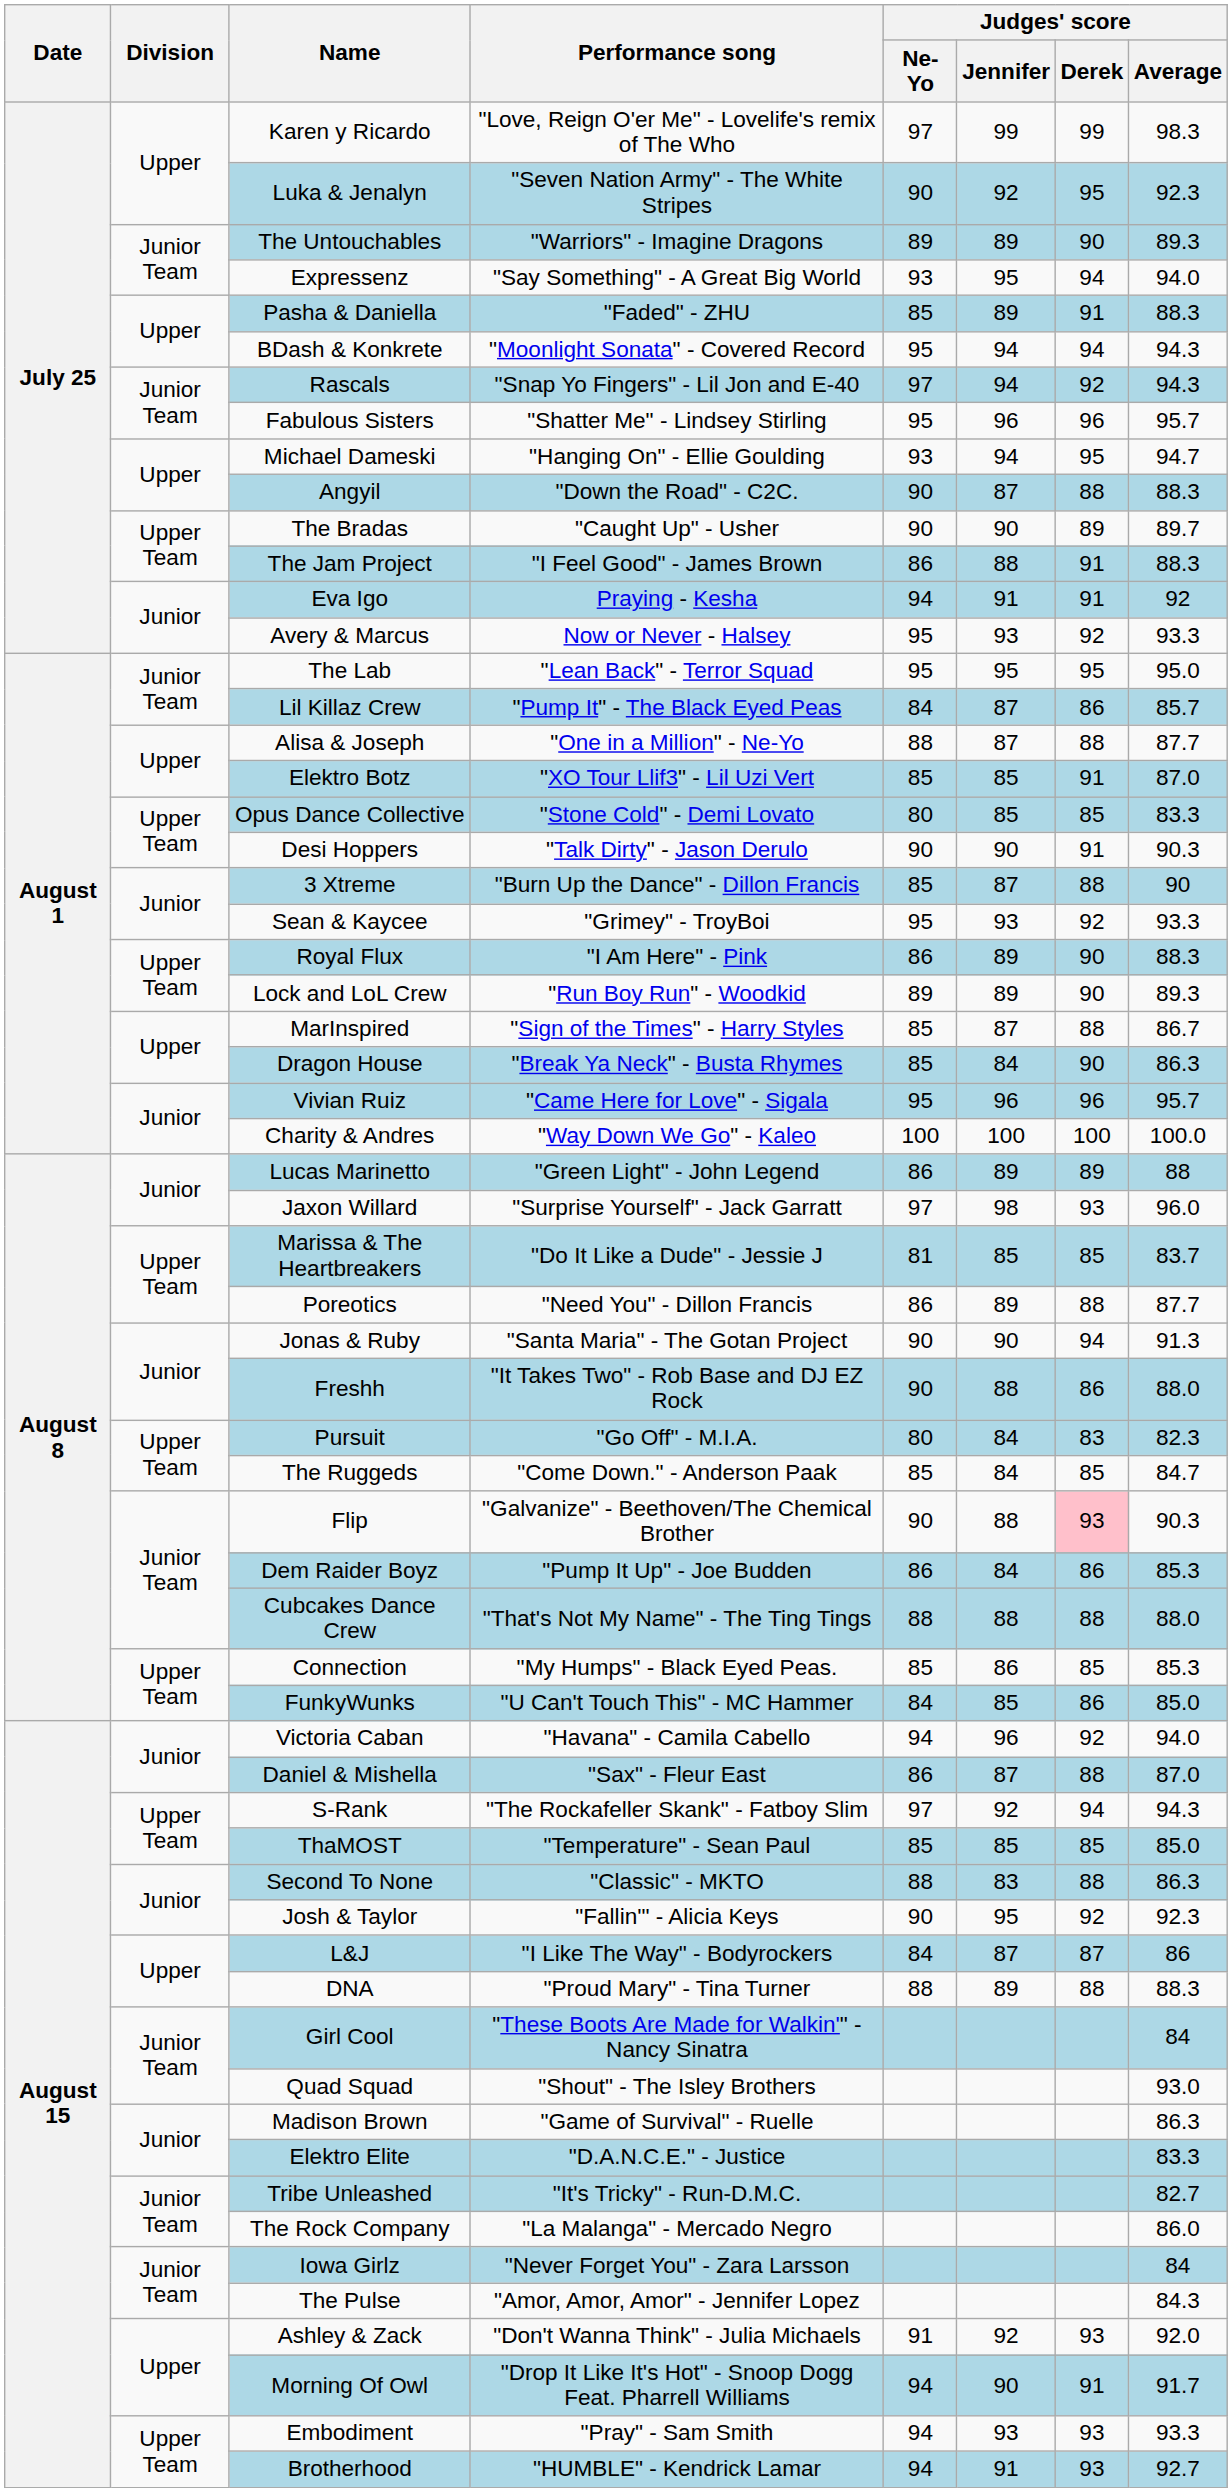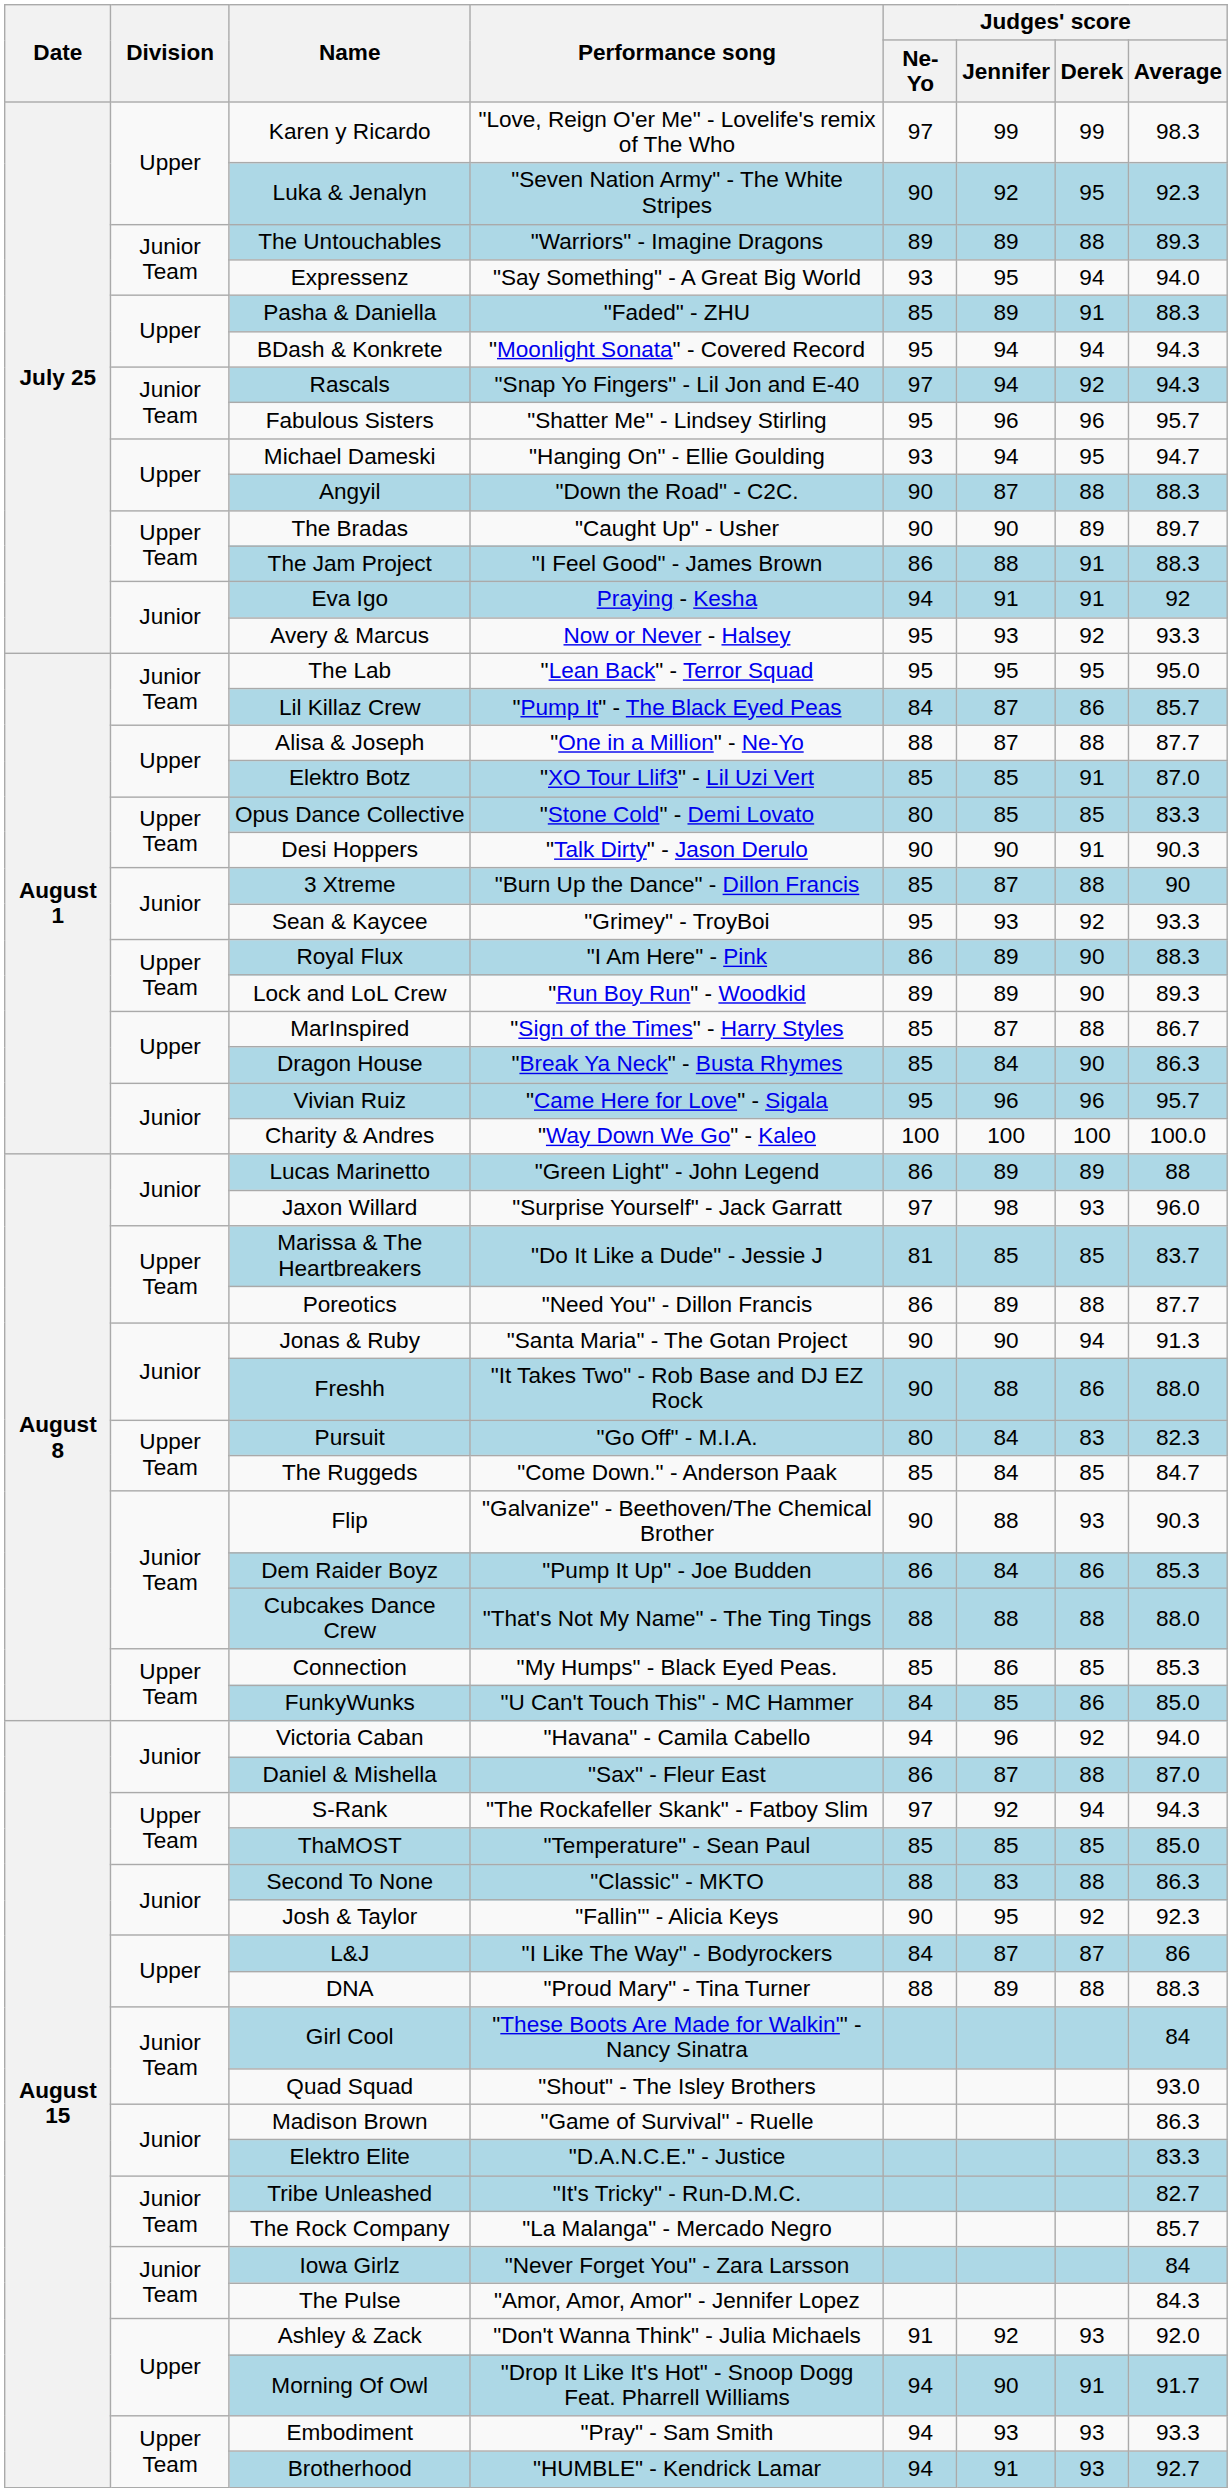(1092, 241) 90 -> (1092, 241) 88
(1092, 1521) pink background -> (1092, 1521) no background
(1178, 2229) 86.0 -> (1178, 2229) 85.7
